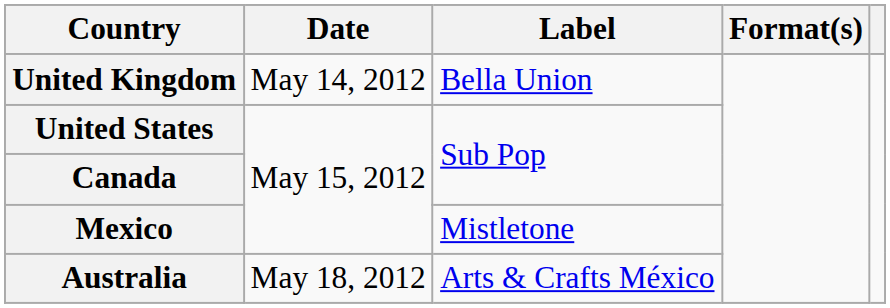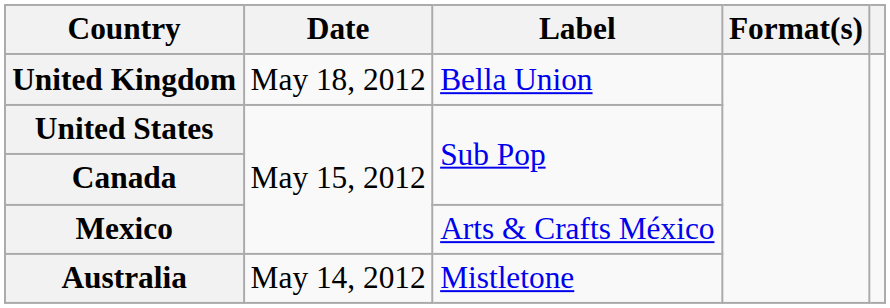(338, 79) May 14, 2012 -> (338, 79) May 18, 2012
(507, 228) Mistletone -> (577, 228) Arts & Crafts México
(338, 278) May 18, 2012 -> (338, 278) May 14, 2012
(577, 278) Arts & Crafts México -> (507, 278) Mistletone
